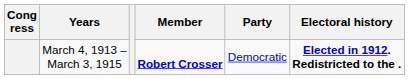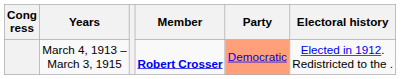(257, 57) no background -> (257, 57) lightsalmon background
(347, 57) bold -> (343, 57) normal
